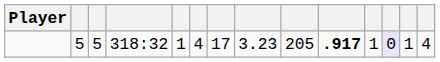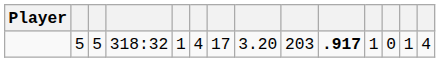(258, 44) 3.23 -> (258, 44) 3.20
(300, 44) 205 -> (300, 44) 203
(391, 44) lavender background -> (391, 44) no background
